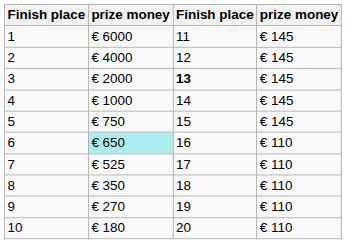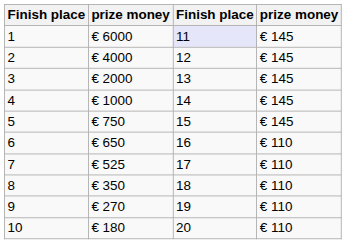(183, 36) no background -> (183, 36) lavender background
(183, 79) bold -> (183, 79) normal
(108, 143) paleturquoise background -> (108, 143) no background
